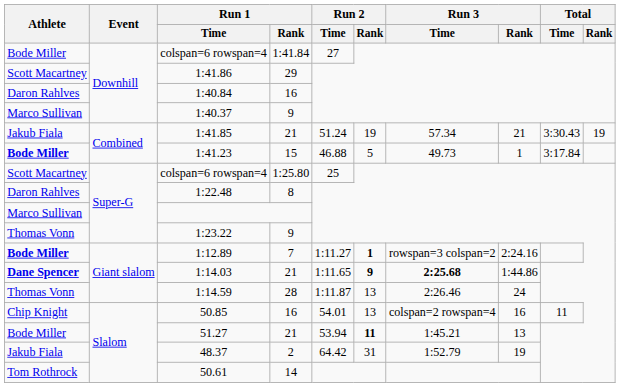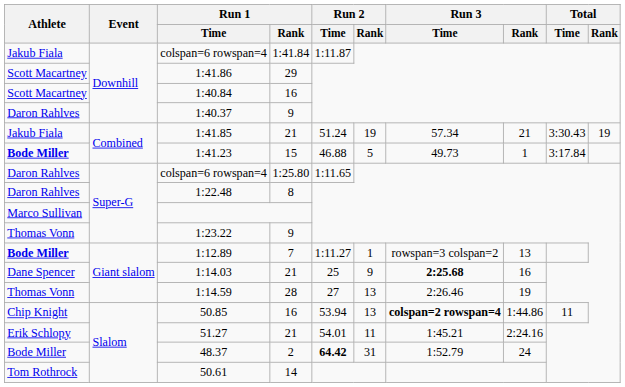(37, 53) Bode Miller -> (35, 53) Jakub Fiala
(333, 53) 27 -> (333, 53) 1:11.87
(43, 93) Daron Rahlves -> (47, 93) Scott Macartney
(45, 113) Marco Sullivan -> (43, 113) Daron Rahlves
(47, 173) Scott Macartney -> (43, 173) Daron Rahlves
(333, 173) 25 -> (333, 173) 1:11.65
(370, 253) bold -> (370, 253) normal
(520, 253) 2:24.16 -> (525, 253) 13
(43, 273) bold -> (41, 273) normal
(333, 273) 1:11.65 -> (333, 273) 25
(370, 273) bold -> (370, 273) normal
(520, 273) 1:44.86 -> (525, 273) 16
(333, 293) 1:11.87 -> (333, 293) 27
(520, 293) 24 -> (525, 293) 19
(333, 313) 54.01 -> (333, 313) 53.94
(442, 313) normal -> (445, 313) bold
(520, 313) 16 -> (525, 313) 1:44.86
(37, 332) Bode Miller -> (39, 332) Erik Schlopy
(333, 332) 53.94 -> (333, 332) 54.01
(370, 332) bold -> (370, 332) normal
(520, 332) 13 -> (525, 332) 2:24.16
(35, 352) Jakub Fiala -> (37, 352) Bode Miller
(333, 352) normal -> (333, 352) bold
(520, 352) 19 -> (525, 352) 24
